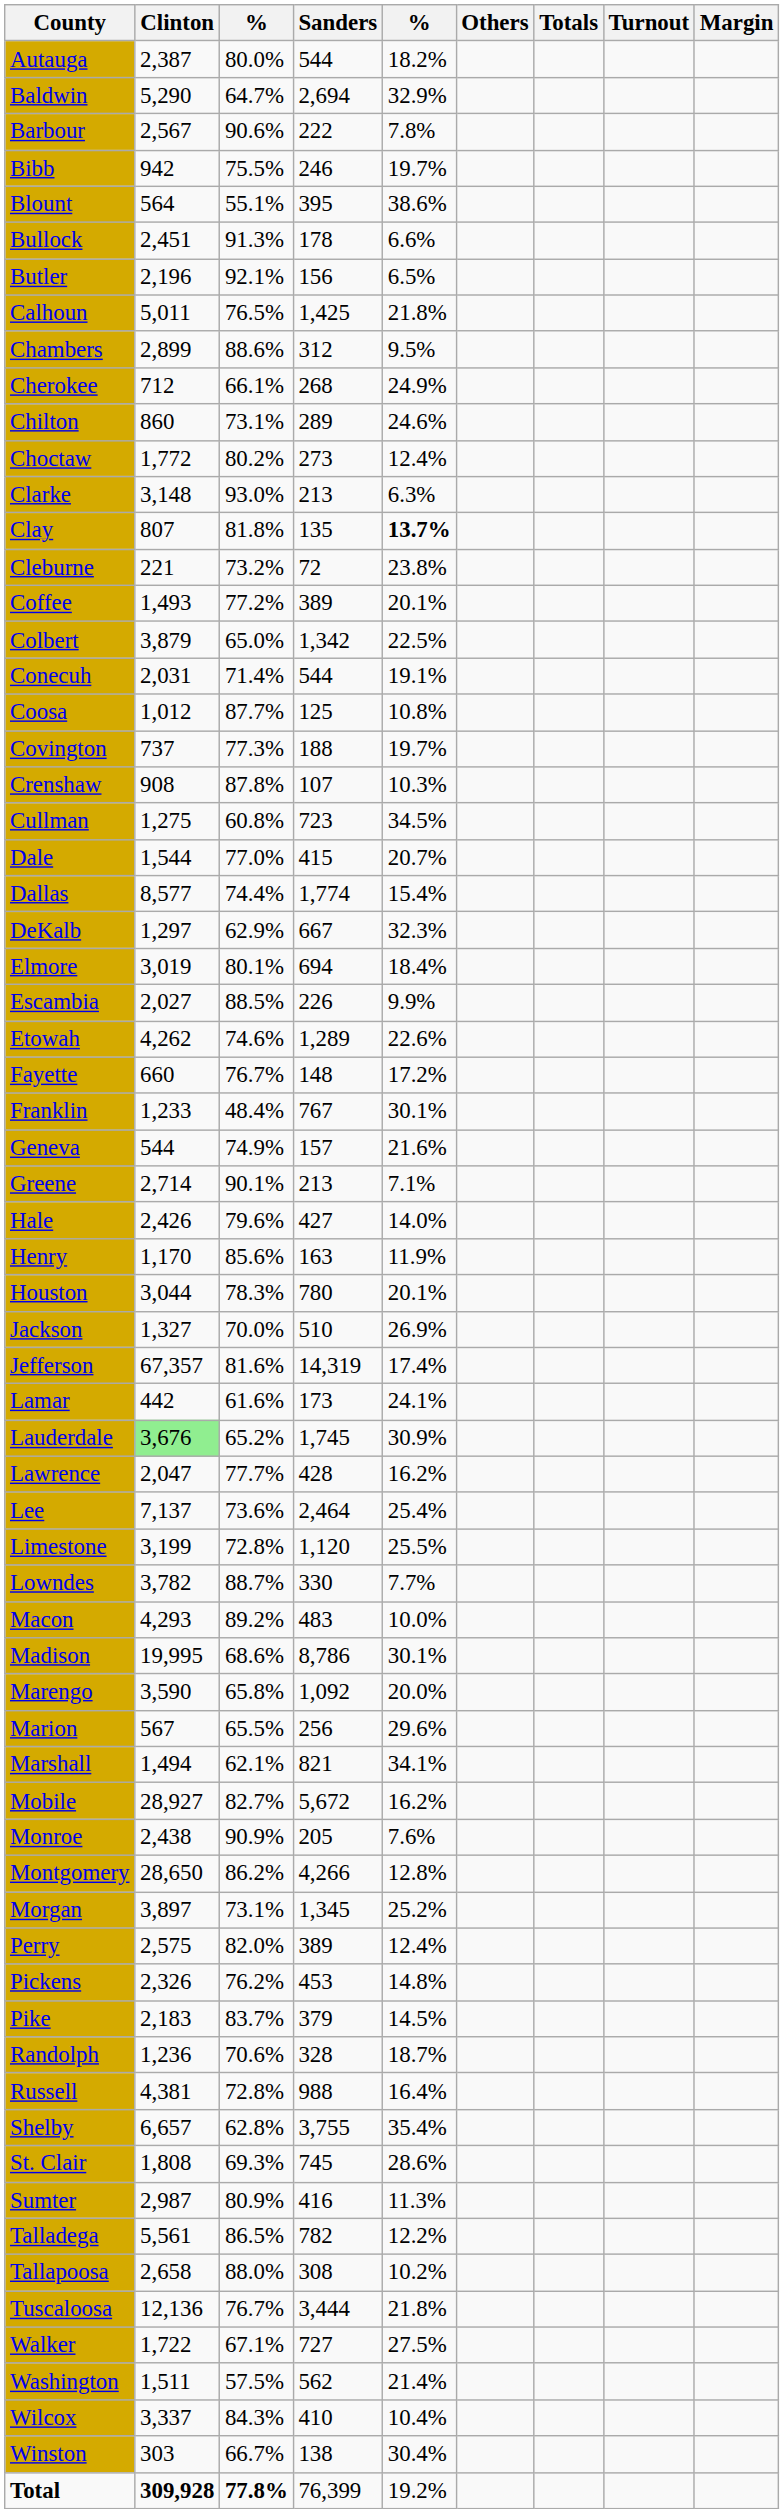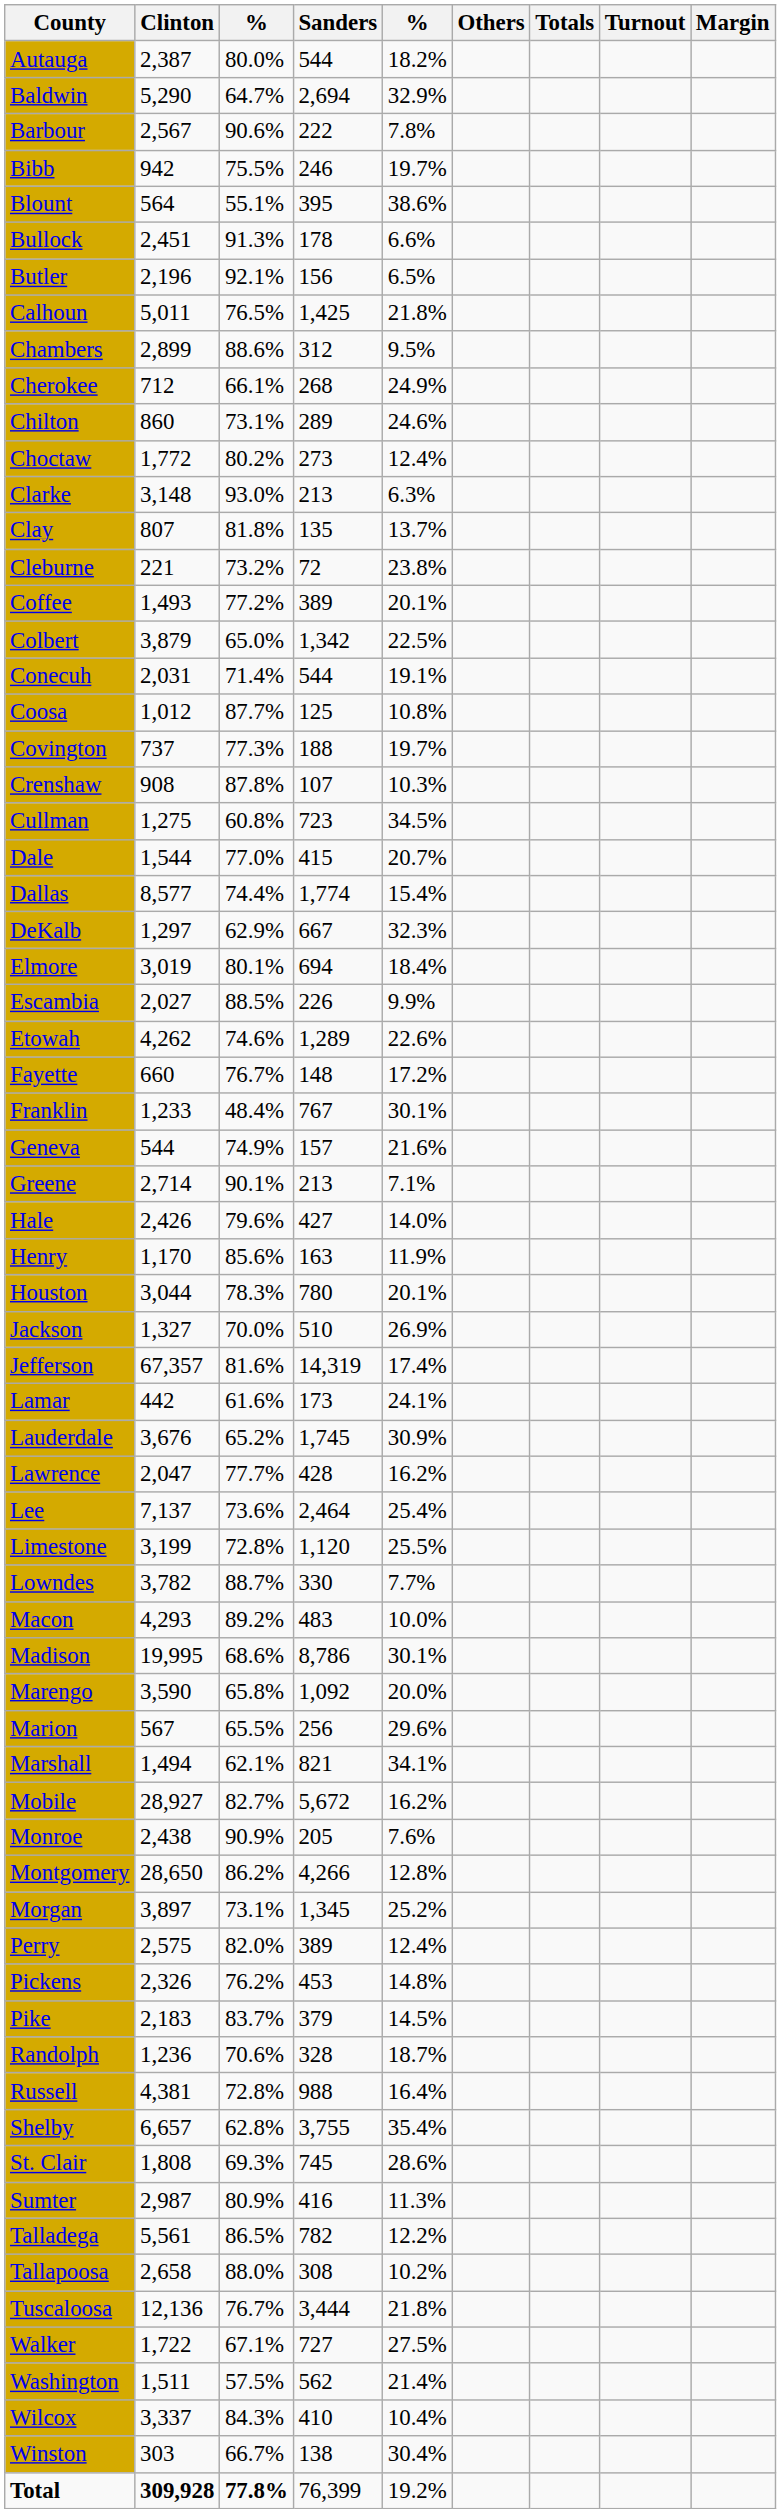(419, 530) bold -> (417, 530) normal
(166, 1437) lightgreen background -> (166, 1437) no background
